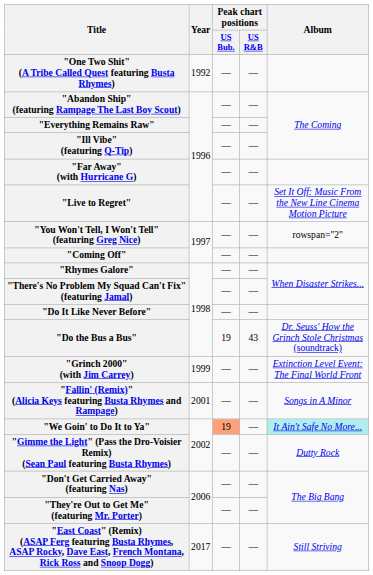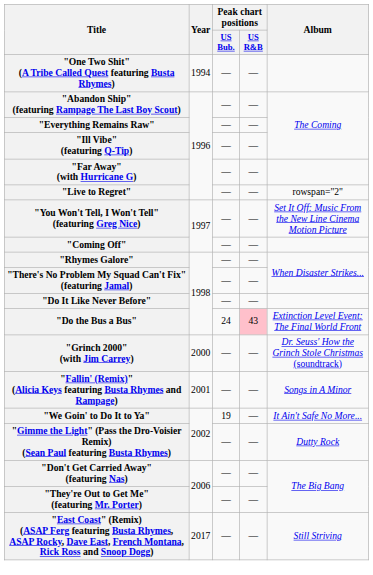(201, 73) 1992 -> (201, 73) 1994
(318, 203) Set It Off: Music From the New Line Cinema Motion Picture -> (318, 192) rowspan="2"
(318, 234) rowspan="2" -> (318, 218) Set It Off: Music From the New Line Cinema Motion Picture
(226, 338) 19 -> (226, 321) 24
(253, 338) no background -> (253, 321) pink background
(318, 338) Dr. Seuss' How the Grinch Stole Christmas (soundtrack) -> (318, 321) Extinction Level Event: The Final World Front
(201, 369) 1999 -> (201, 353) 2000
(318, 369) Extinction Level Event: The Final World Front -> (318, 353) Dr. Seuss' How the Grinch Stole Christmas (soundtrack)
(226, 426) lightsalmon background -> (226, 416) no background
(318, 426) paleturquoise background -> (318, 416) no background
